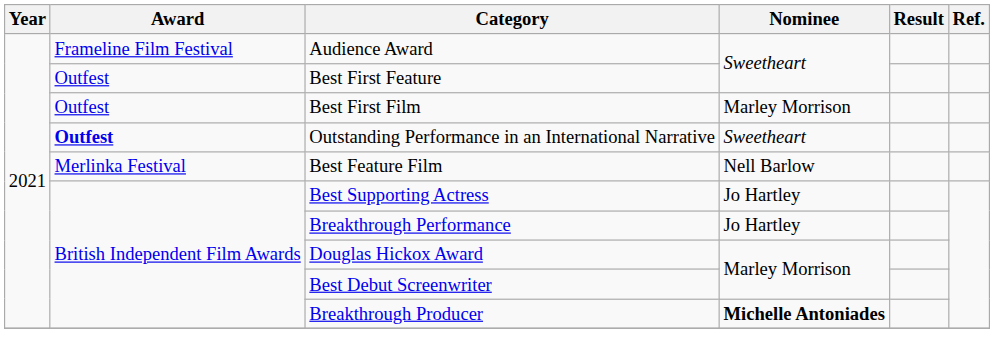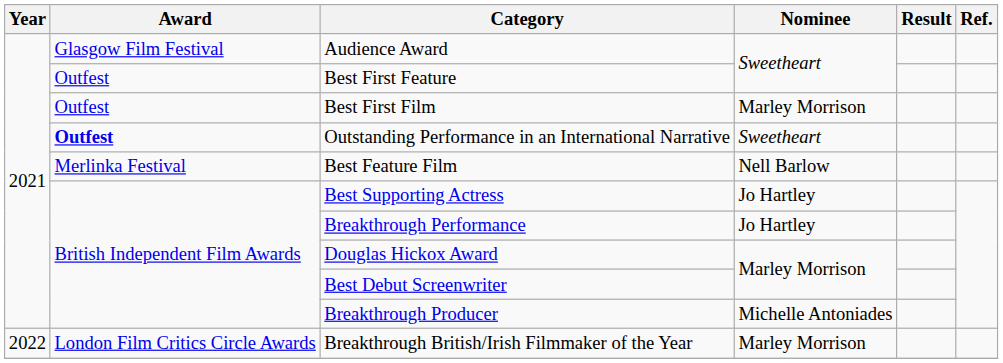(144, 48) Frameline Film Festival -> (139, 48) Glasgow Film Festival
(804, 313) bold -> (816, 313) normal
+ row: (508, 343)
